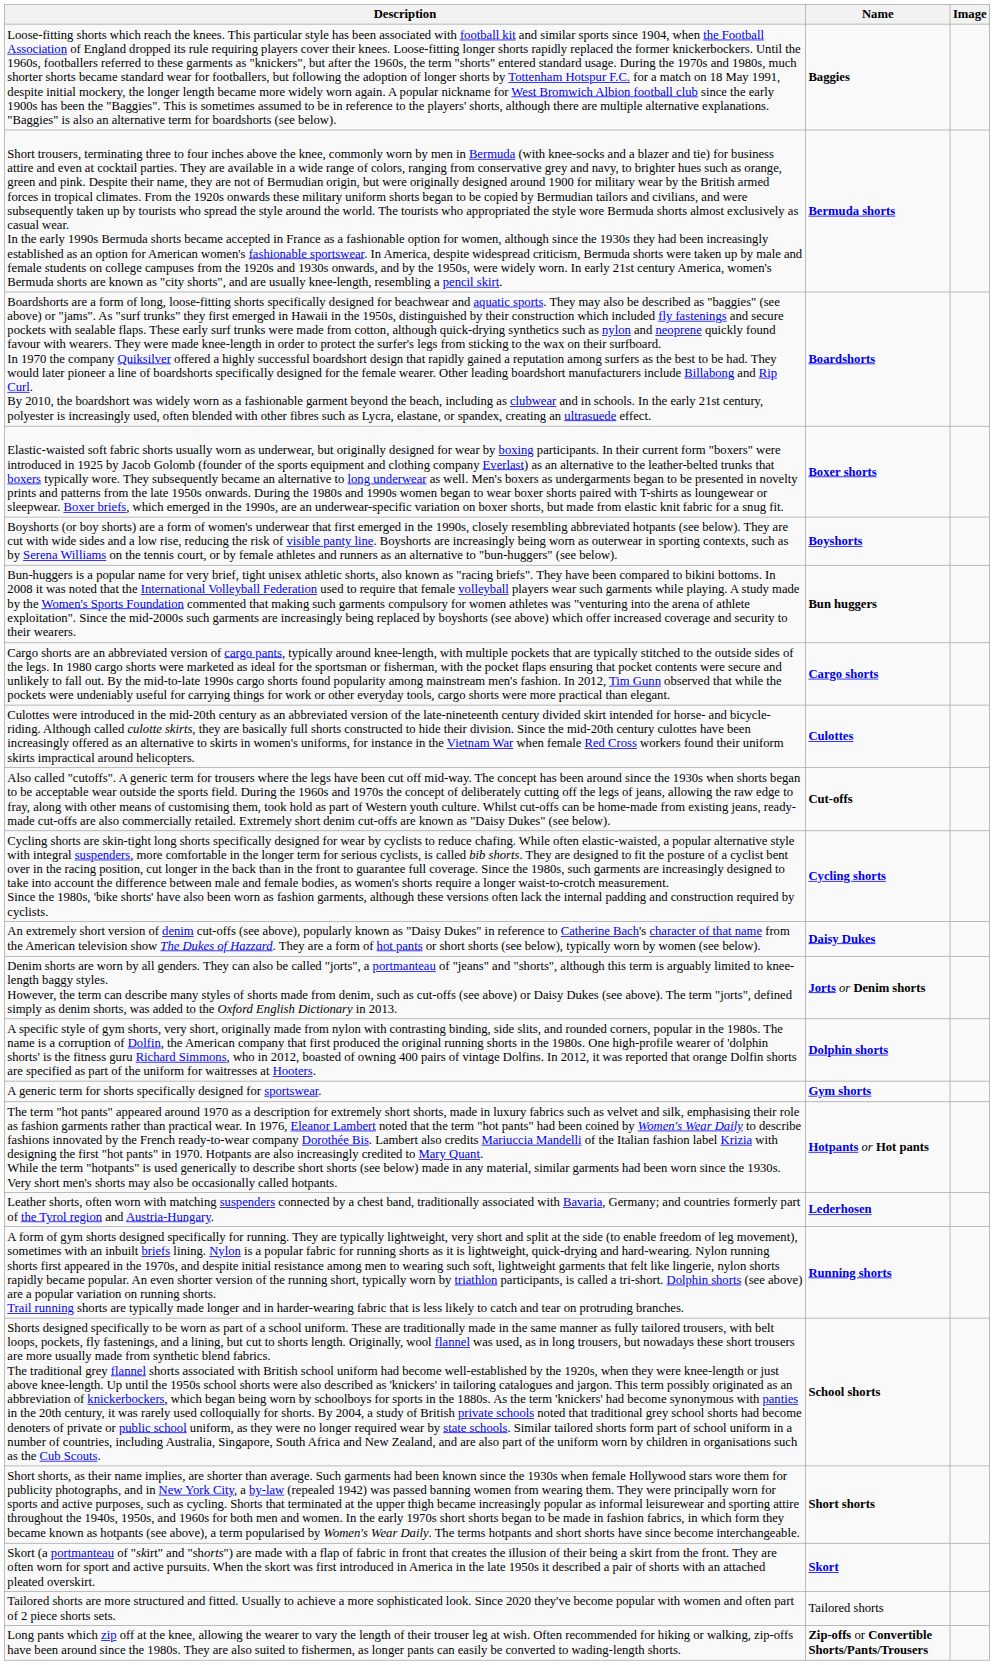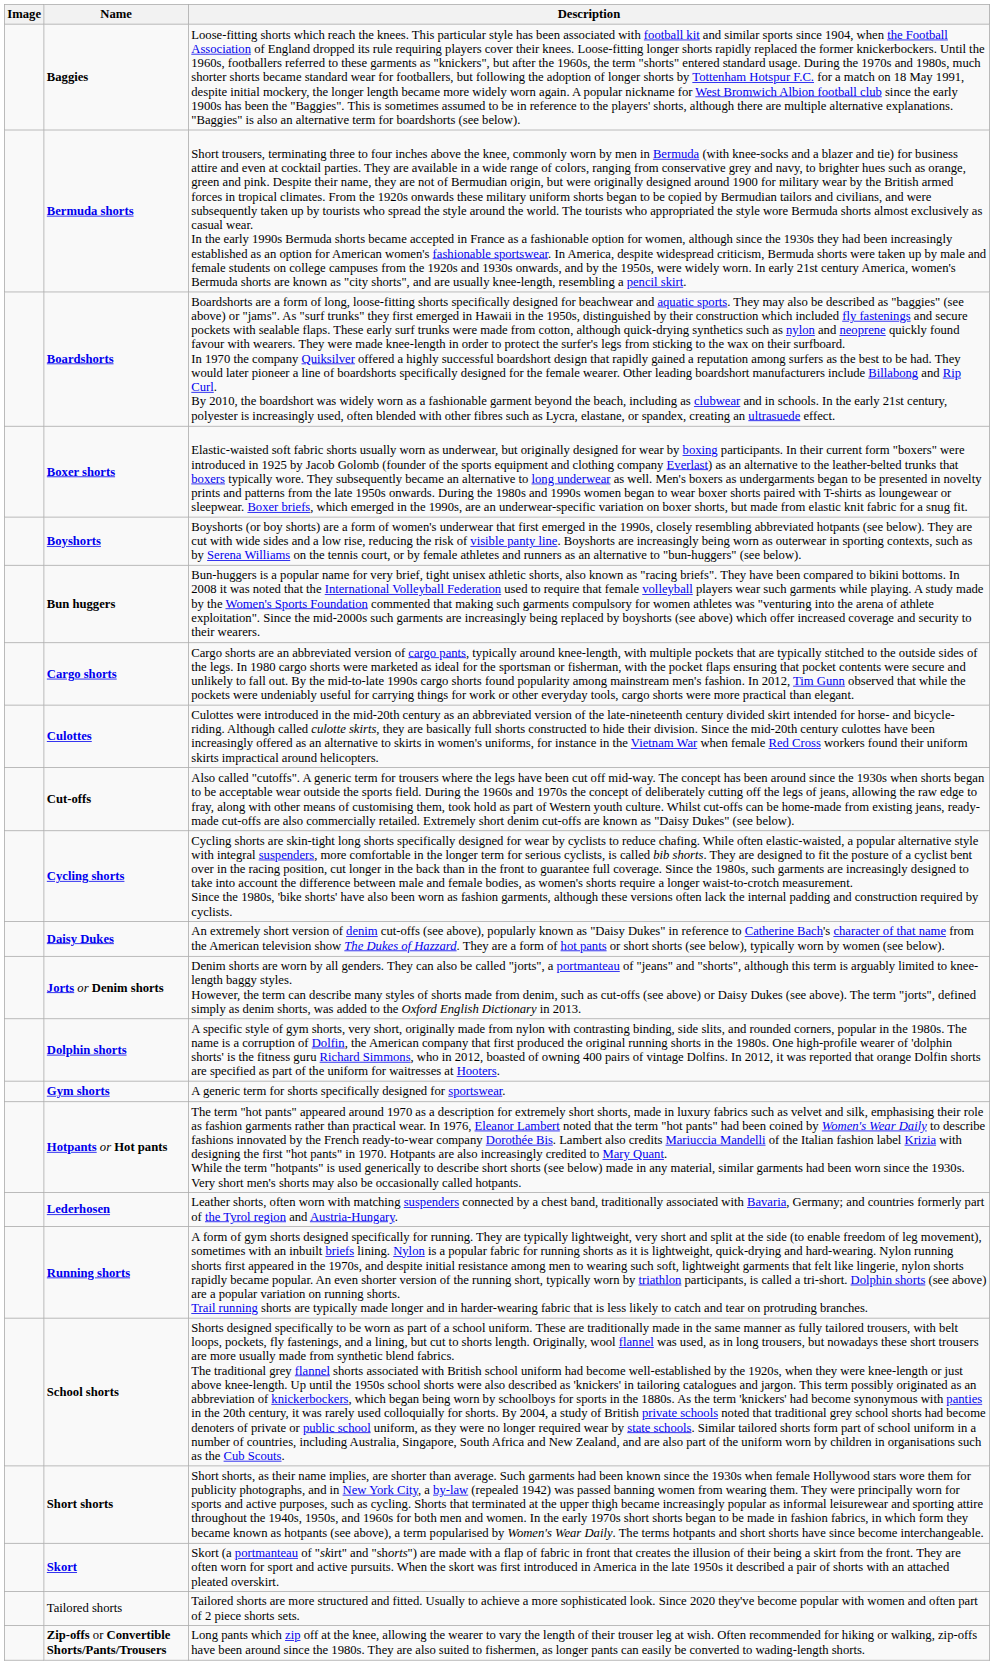columns swapped: (970, 14) <-> (405, 14)
